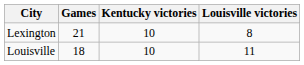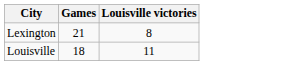- column: (149, 13)
